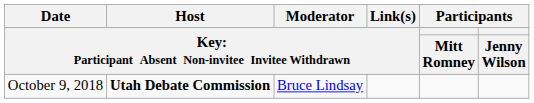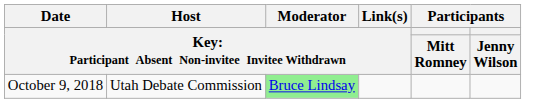(190, 86) bold -> (186, 86) normal
(320, 86) no background -> (312, 86) lightgreen background
